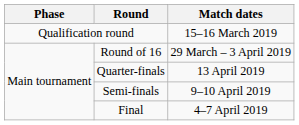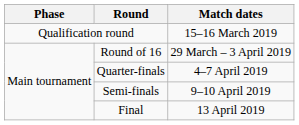(231, 71) 13 April 2019 -> (231, 71) 4–7 April 2019
(231, 110) 4–7 April 2019 -> (231, 110) 13 April 2019
